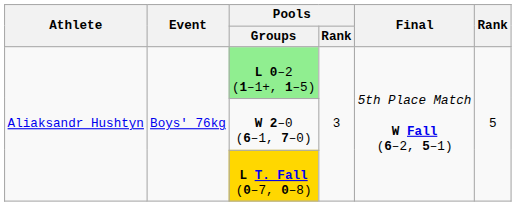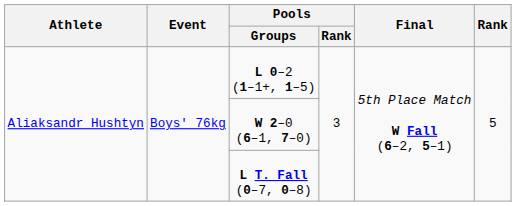(274, 80) lightgreen background -> (274, 80) no background
(274, 183) gold background -> (274, 183) no background
